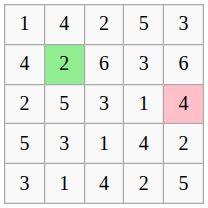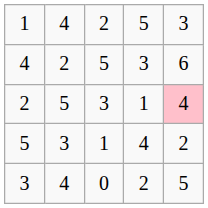(64, 64) lightgreen background -> (64, 64) no background
(104, 64) 6 -> (104, 64) 5
(64, 183) 1 -> (64, 183) 4
(104, 183) 4 -> (104, 183) 0
